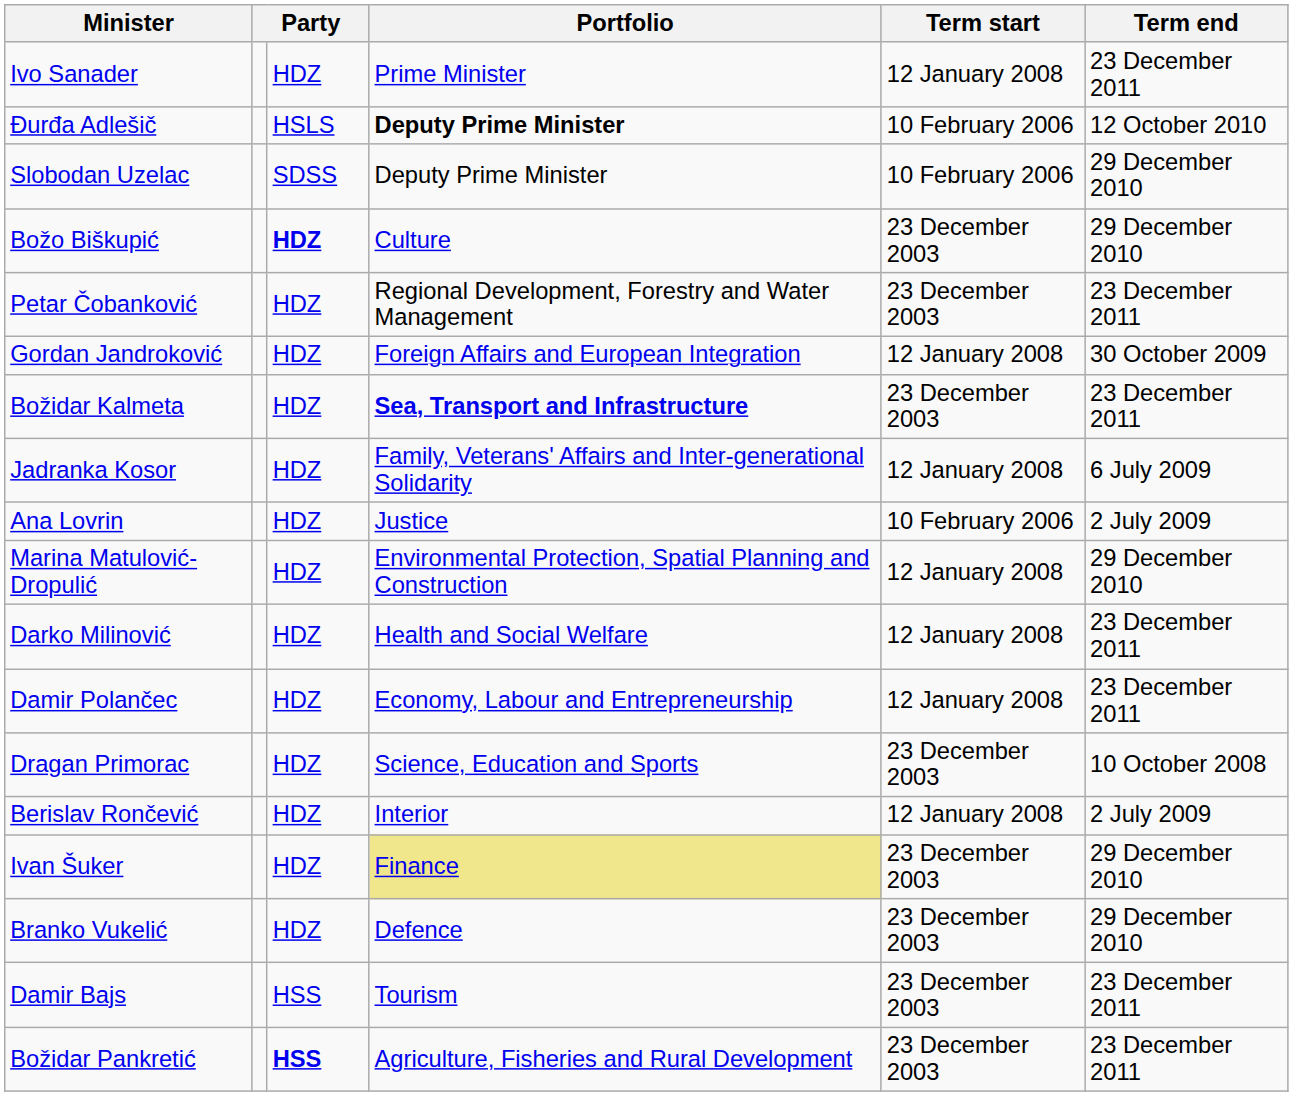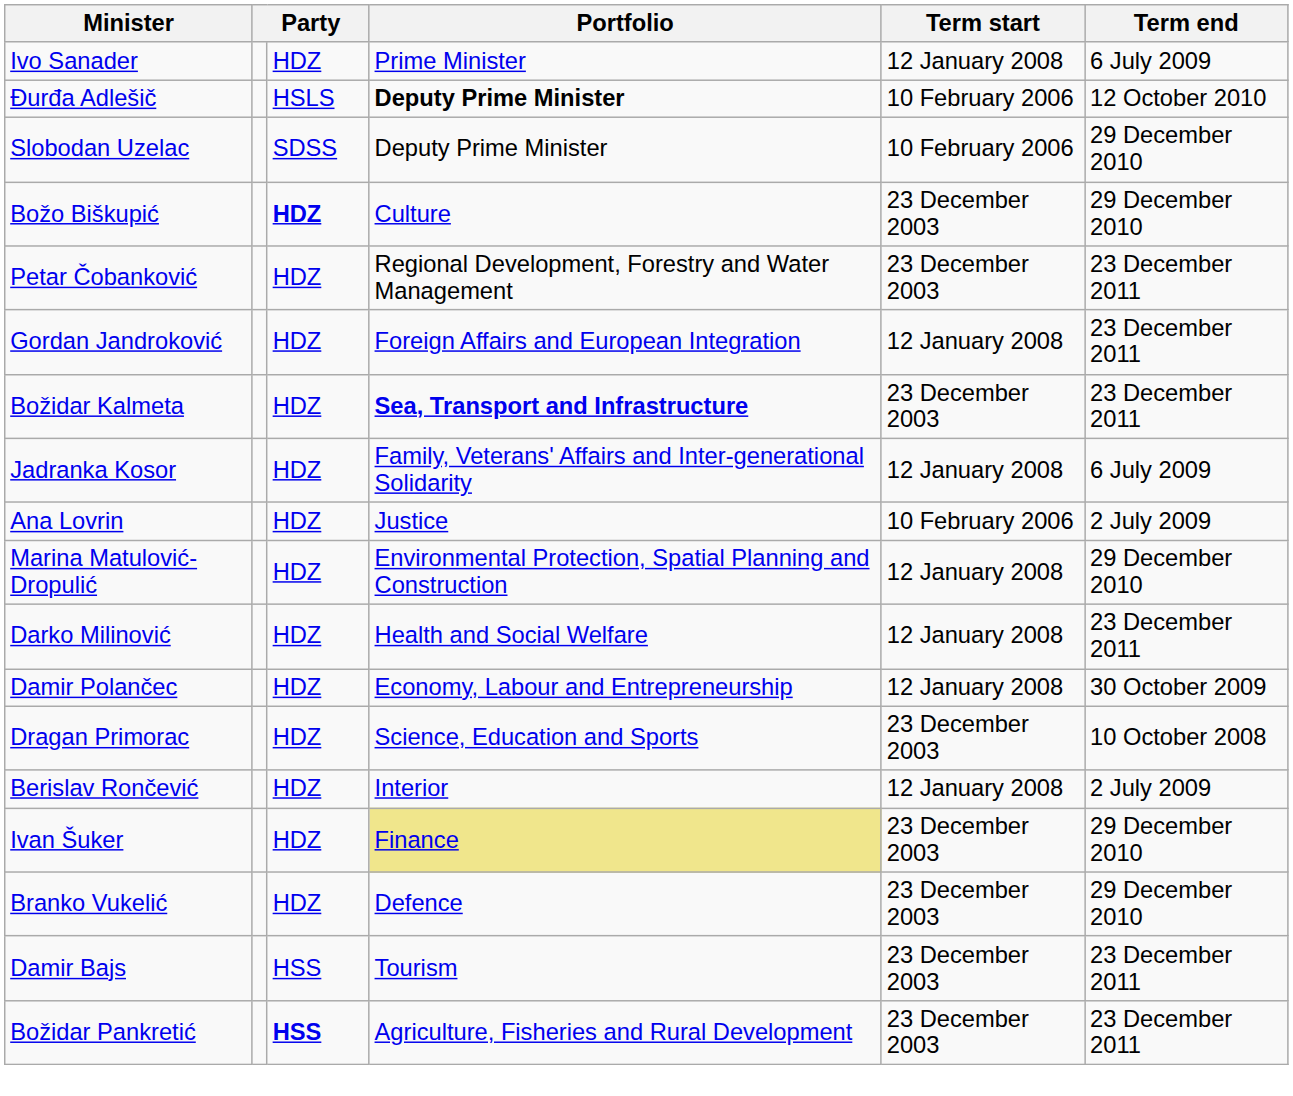(1161, 74) 23 December 2011 -> (1151, 60) 6 July 2009
(1178, 355) 30 October 2009 -> (1161, 341) 23 December 2011
(1161, 700) 23 December 2011 -> (1178, 687) 30 October 2009
